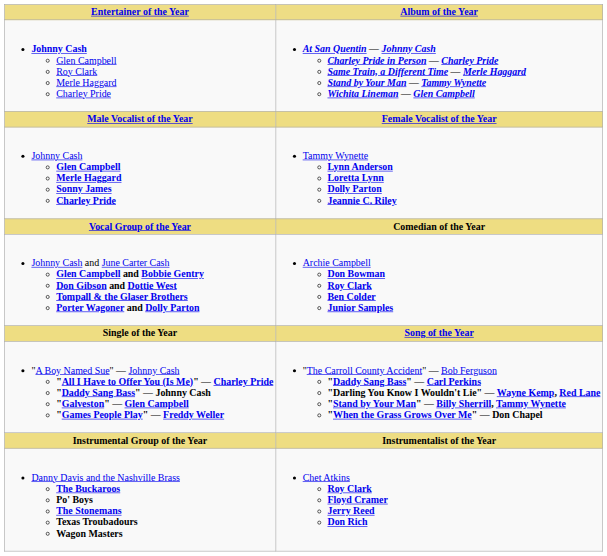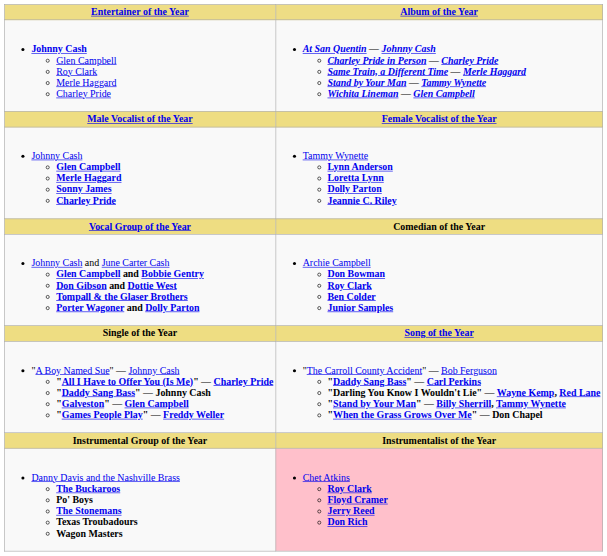(439, 500) no background -> (439, 500) pink background
